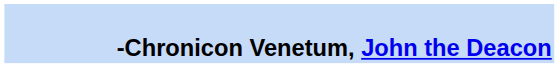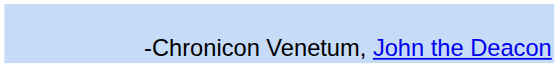(334, 48) bold -> (348, 48) normal
